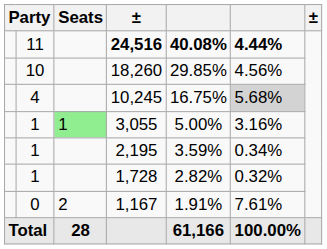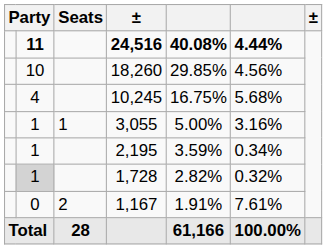(35, 44) normal -> (35, 44) bold
(258, 97) lightgrey background -> (258, 97) no background
(63, 124) lightgreen background -> (63, 124) no background
(35, 177) no background -> (35, 177) lightgrey background
